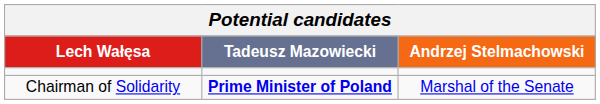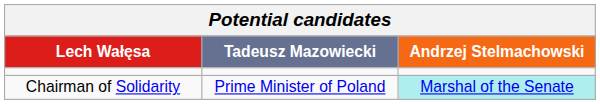(300, 88) bold -> (300, 88) normal
(497, 88) no background -> (497, 88) paleturquoise background
